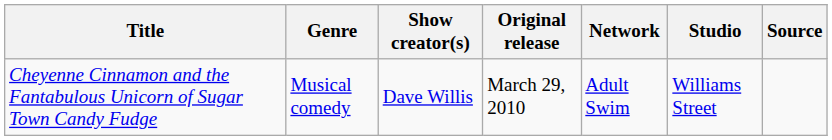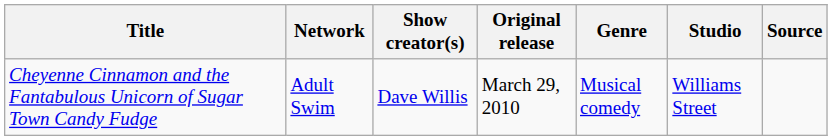columns swapped: (332, 31) <-> (624, 31)
